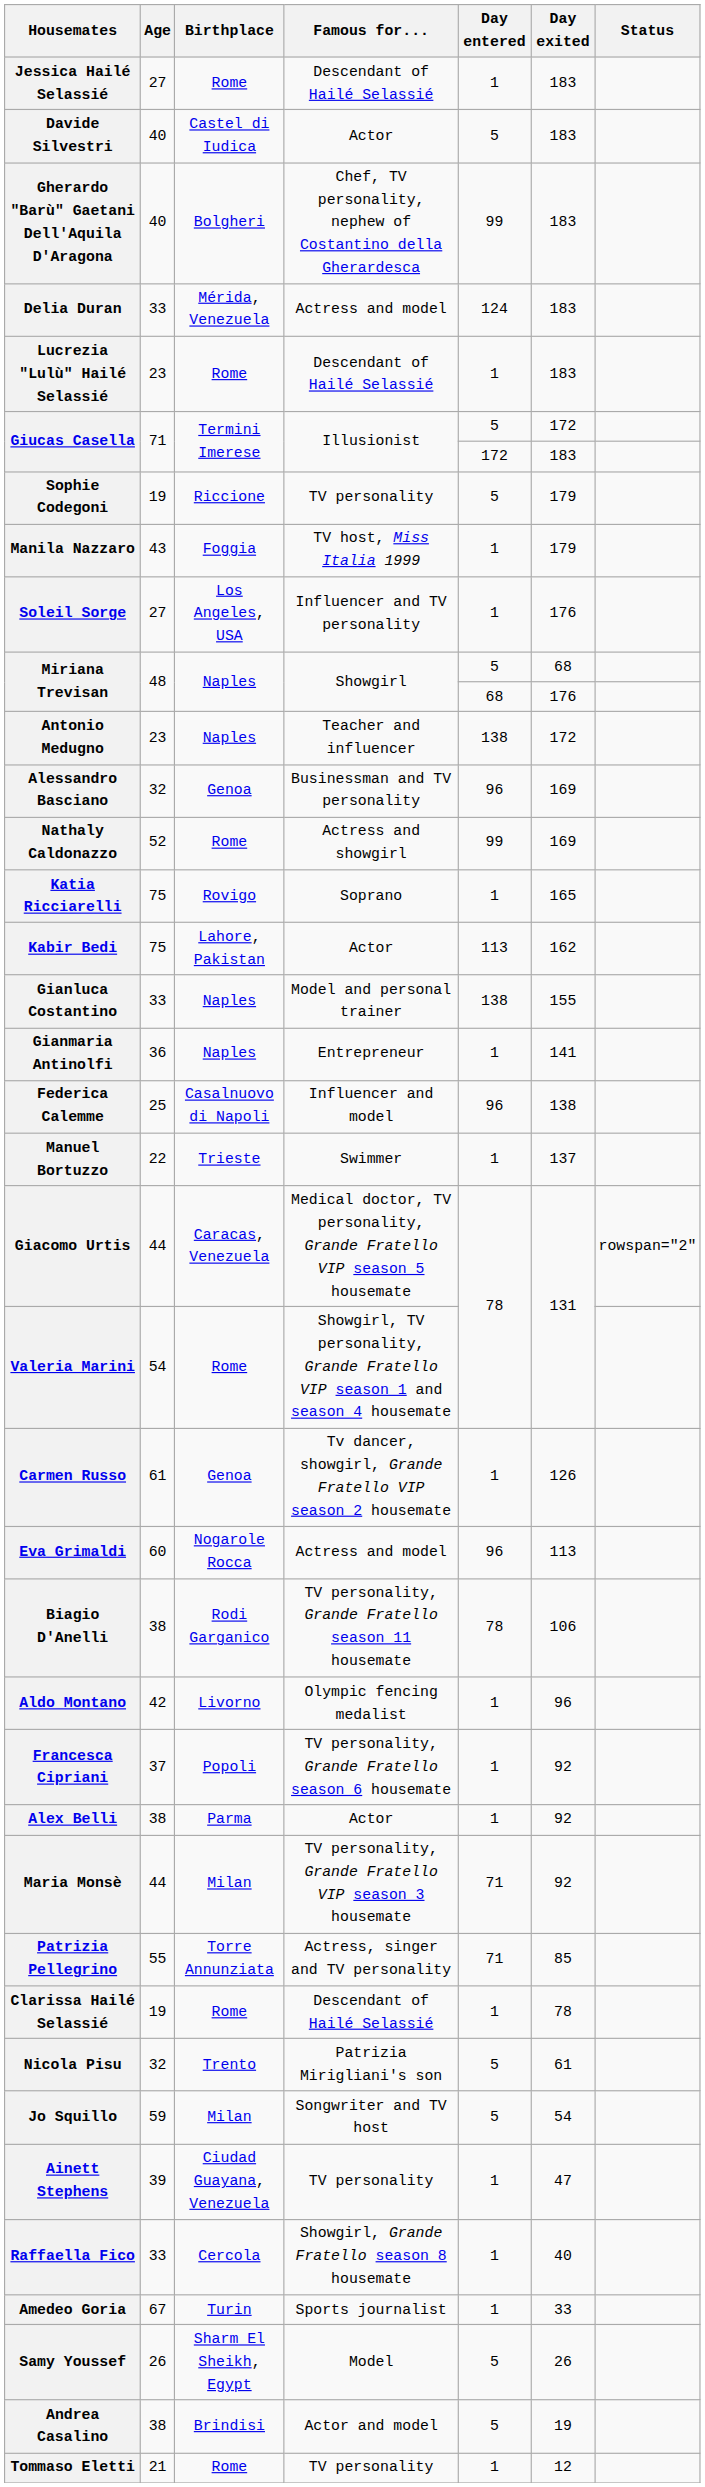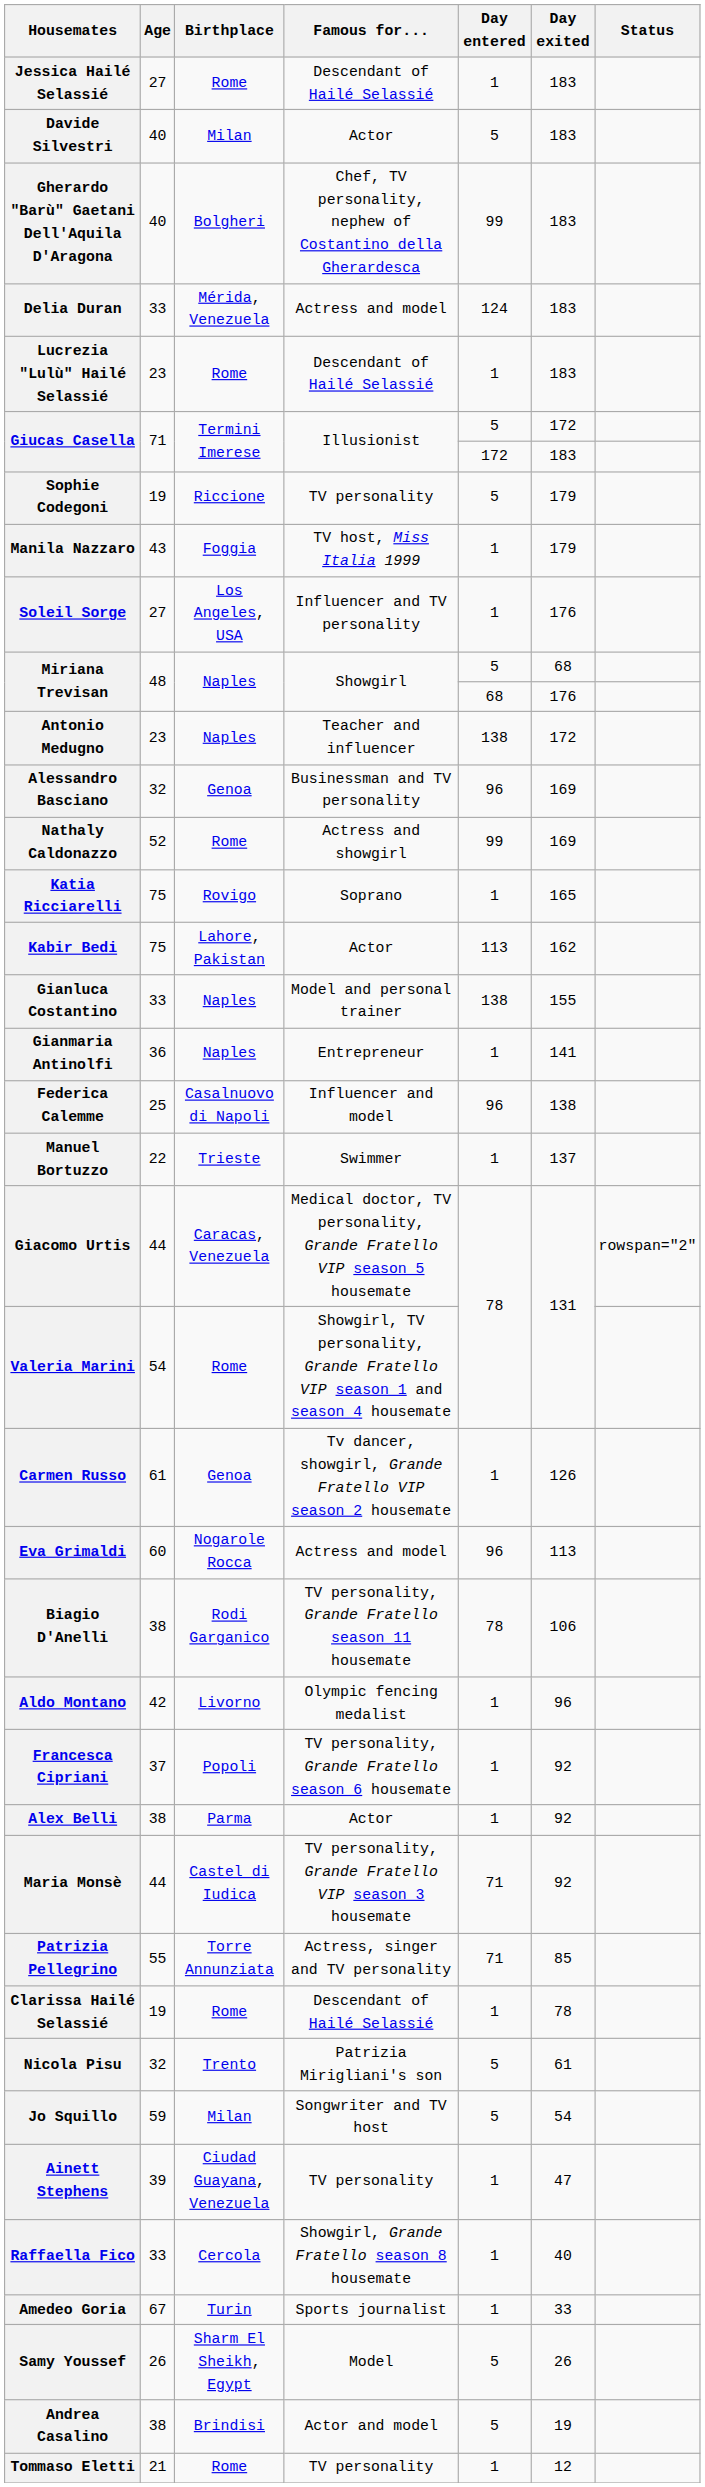(229, 136) Castel di Iudica -> (229, 136) Milan
(229, 1884) Milan -> (229, 1884) Castel di Iudica
